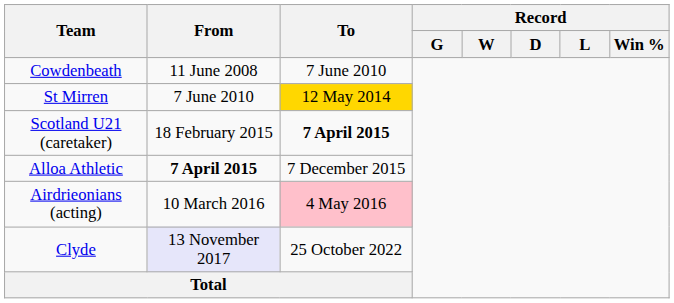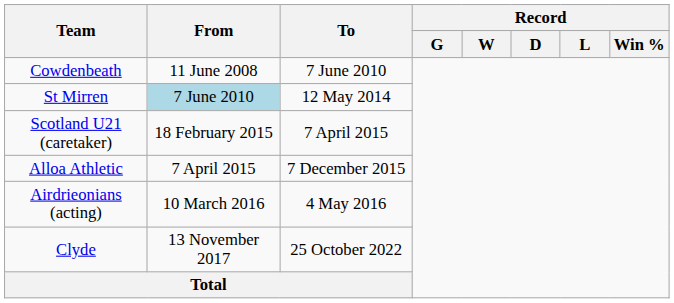(214, 96) no background -> (214, 96) lightblue background
(346, 96) gold background -> (346, 96) no background
(346, 132) bold -> (346, 132) normal
(214, 168) bold -> (214, 168) normal
(346, 204) pink background -> (346, 204) no background
(214, 249) lavender background -> (214, 249) no background
